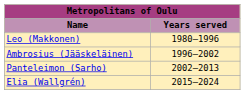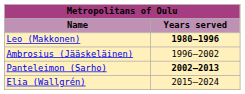(195, 40) normal -> (195, 40) bold
(195, 68) normal -> (195, 68) bold
